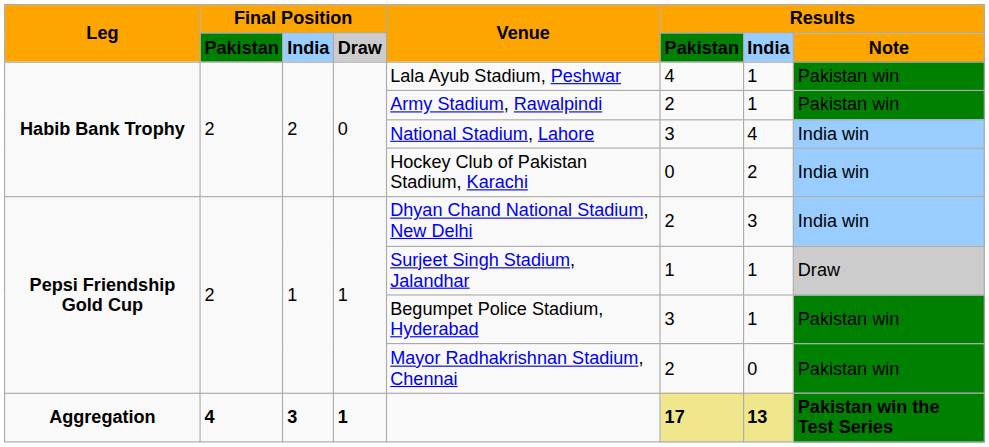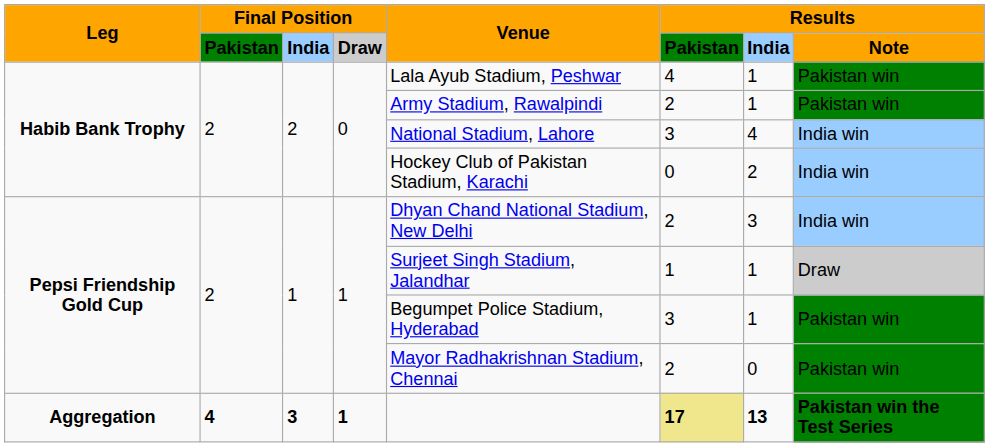(757, 417) khaki background -> (757, 417) no background
